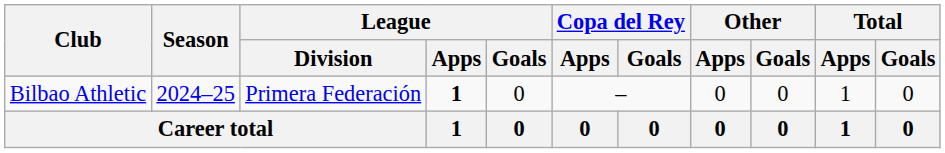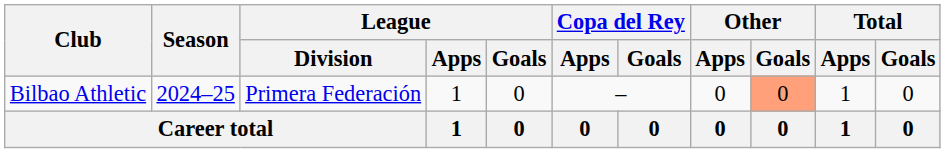(456, 93) bold -> (456, 93) normal
(783, 93) no background -> (783, 93) lightsalmon background
